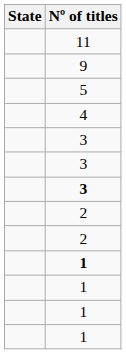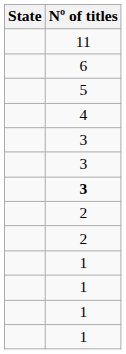(83, 66) 9 -> (83, 66) 6
(83, 262) bold -> (83, 262) normal
